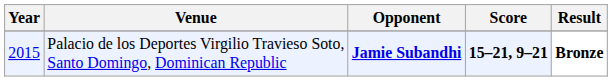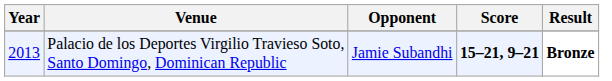(24, 53) 2015 -> (24, 53) 2013
(407, 53) bold -> (402, 53) normal
